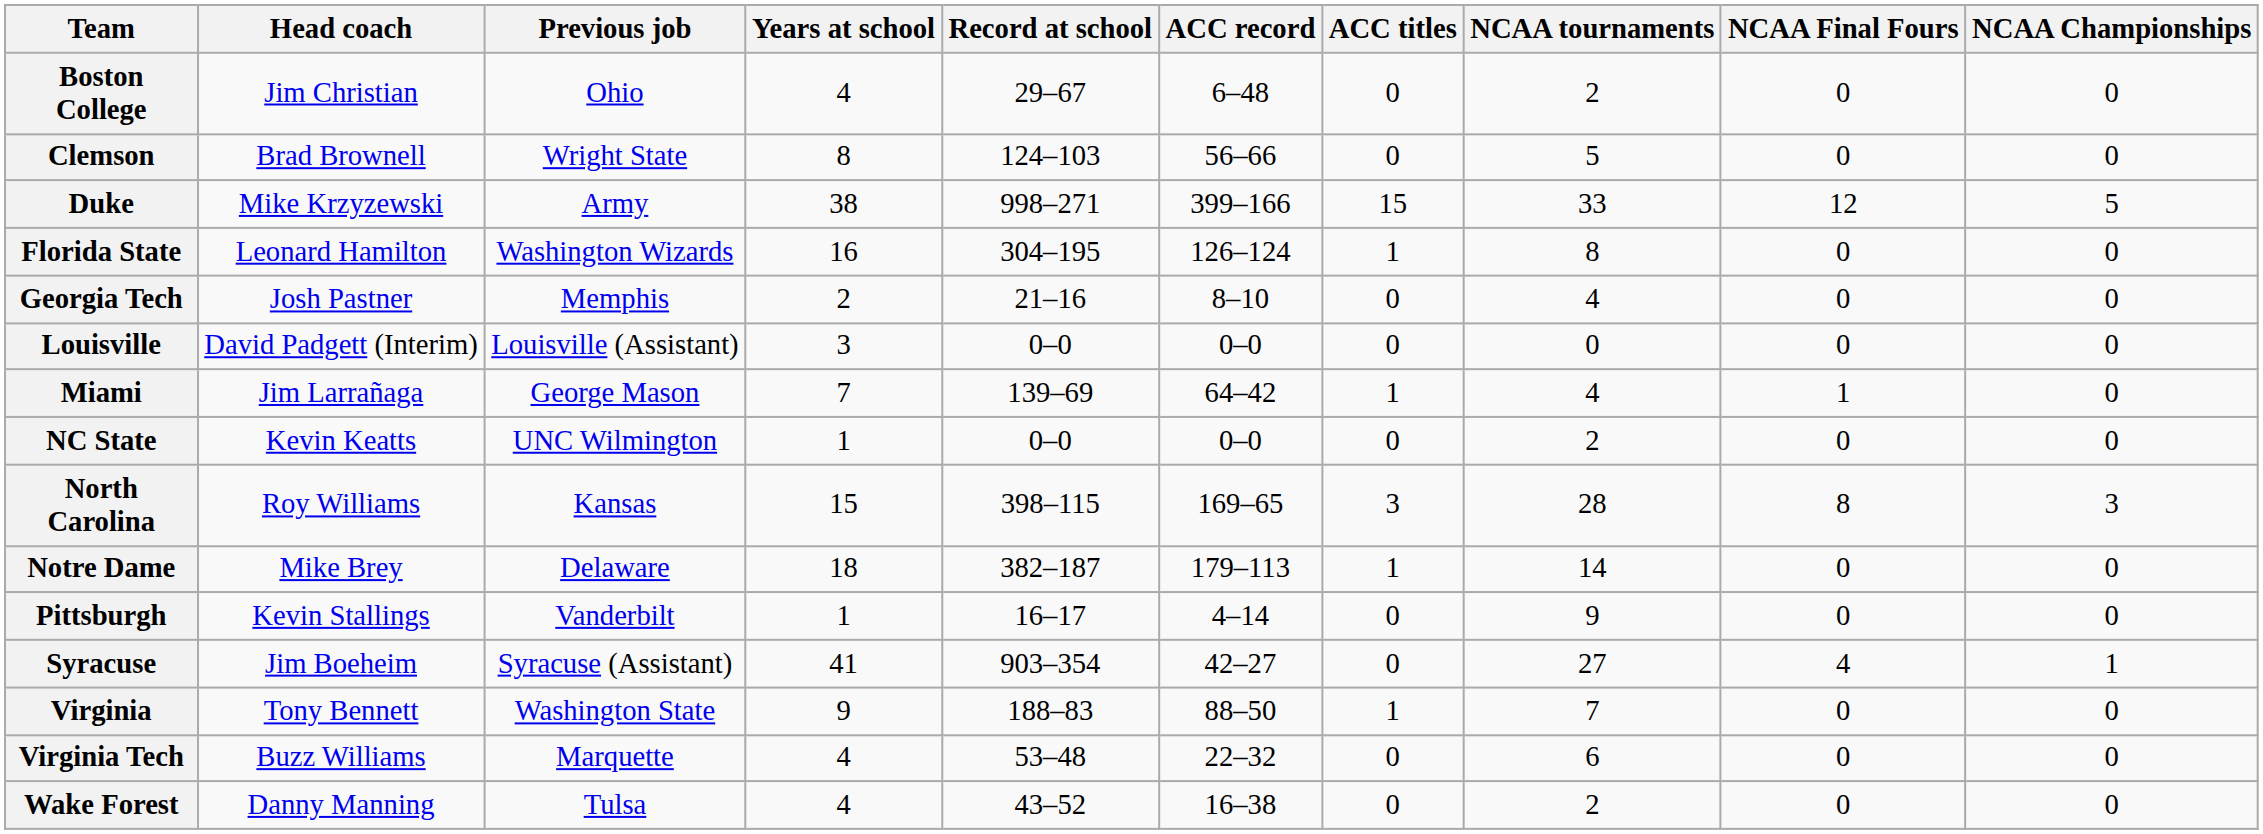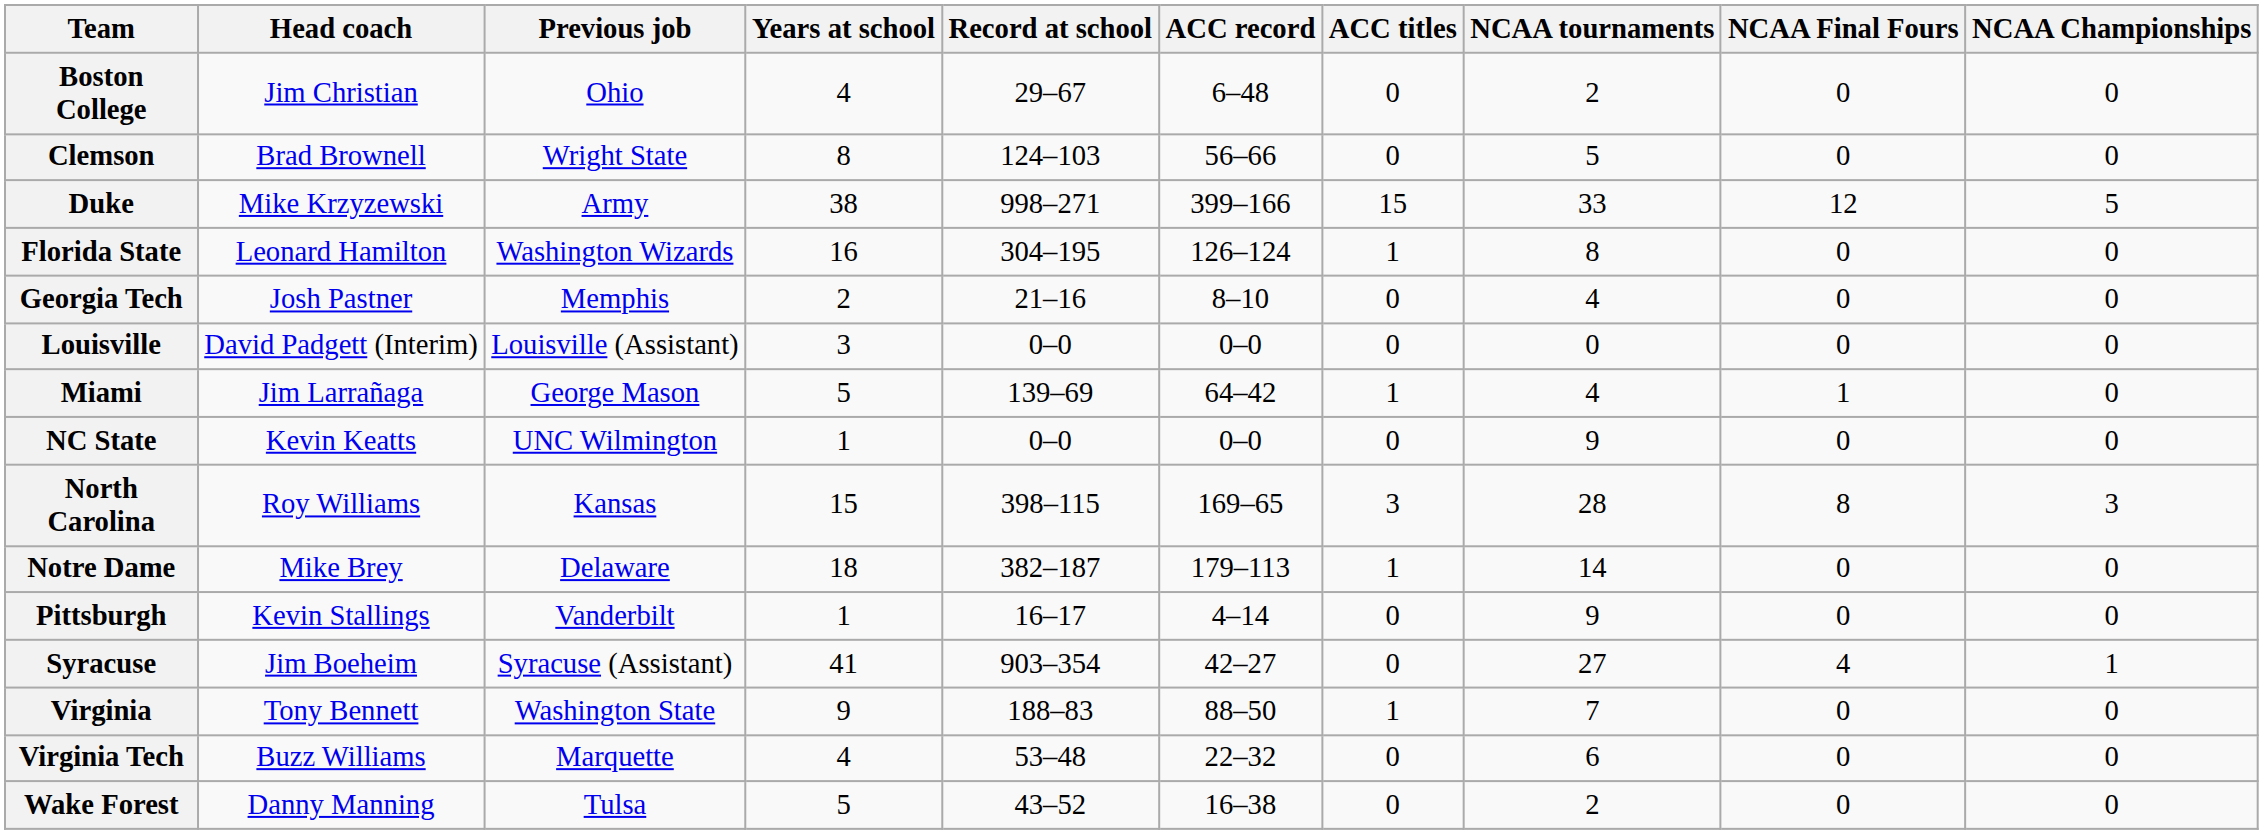(844, 393) 7 -> (844, 393) 5
(1592, 440) 2 -> (1592, 440) 9
(844, 805) 4 -> (844, 805) 5
